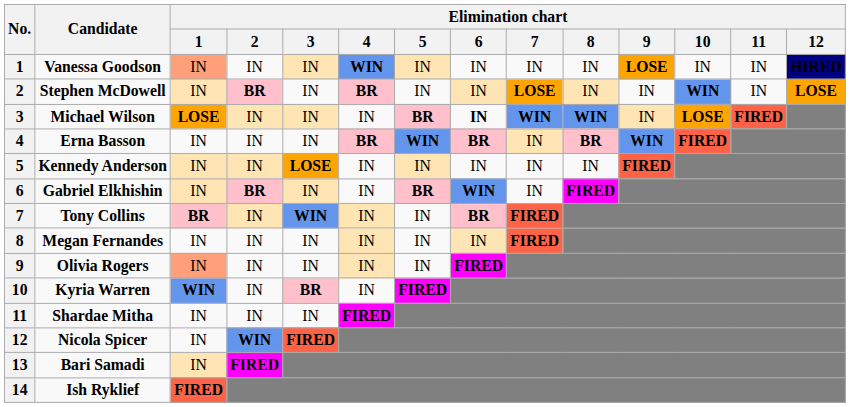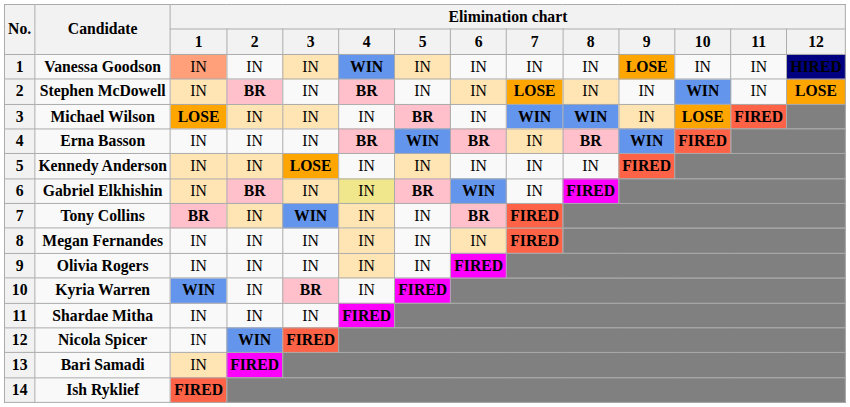(479, 116) bold -> (479, 116) normal
(367, 191) no background -> (367, 191) khaki background
(199, 265) lightsalmon background -> (199, 265) no background
